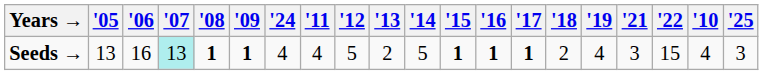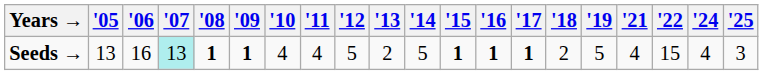columns swapped: (705, 20) <-> (282, 20)
(599, 52) 4 -> (599, 52) 5
(635, 52) 3 -> (635, 52) 4
